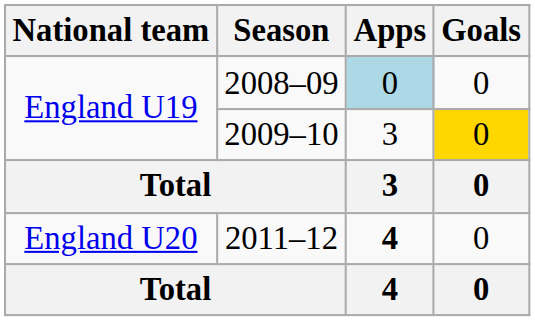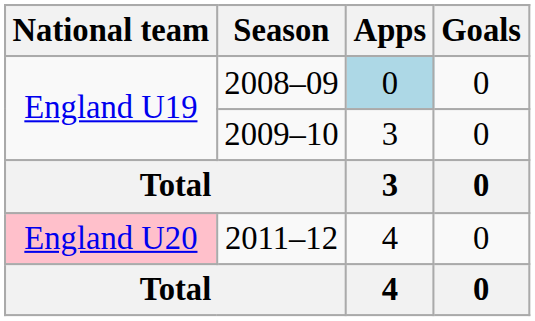(481, 133) gold background -> (481, 133) no background
(111, 237) no background -> (111, 237) pink background
(390, 237) bold -> (390, 237) normal
